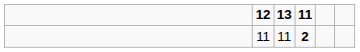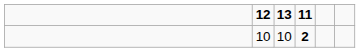(263, 36) 11 -> (263, 36) 10
(284, 36) 11 -> (284, 36) 10
